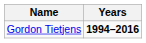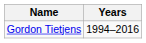(113, 29) bold -> (113, 29) normal
